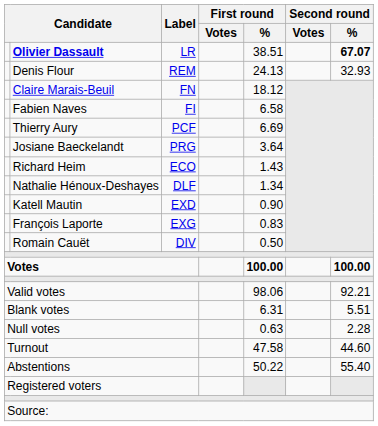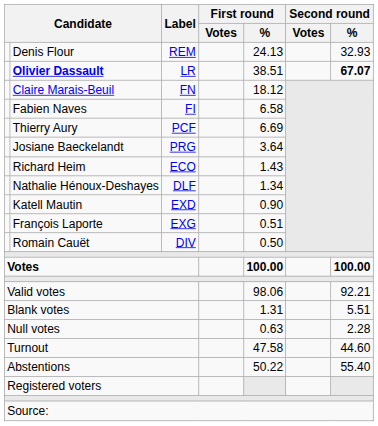rows swapped: (58, 52) <-> (43, 71)
(271, 223) 0.83 -> (271, 223) 0.51
(271, 310) 6.31 -> (271, 310) 1.31
